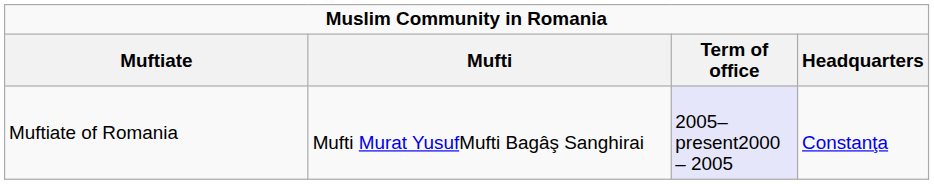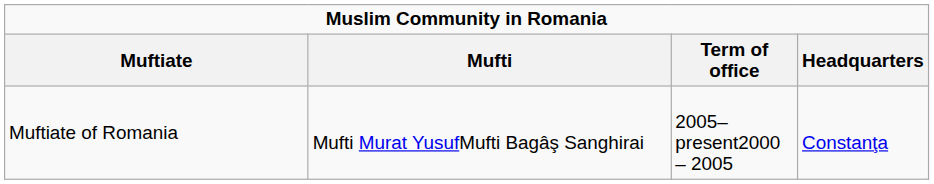(728, 143) lavender background -> (728, 143) no background
